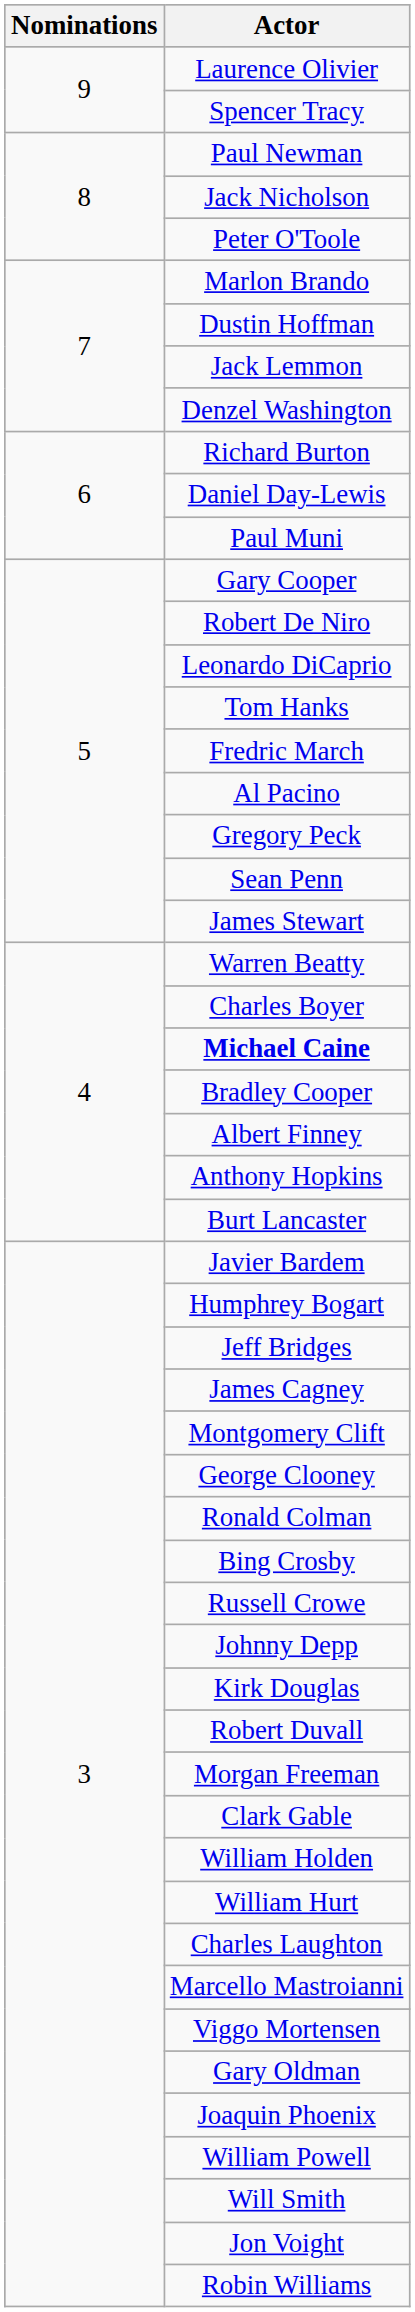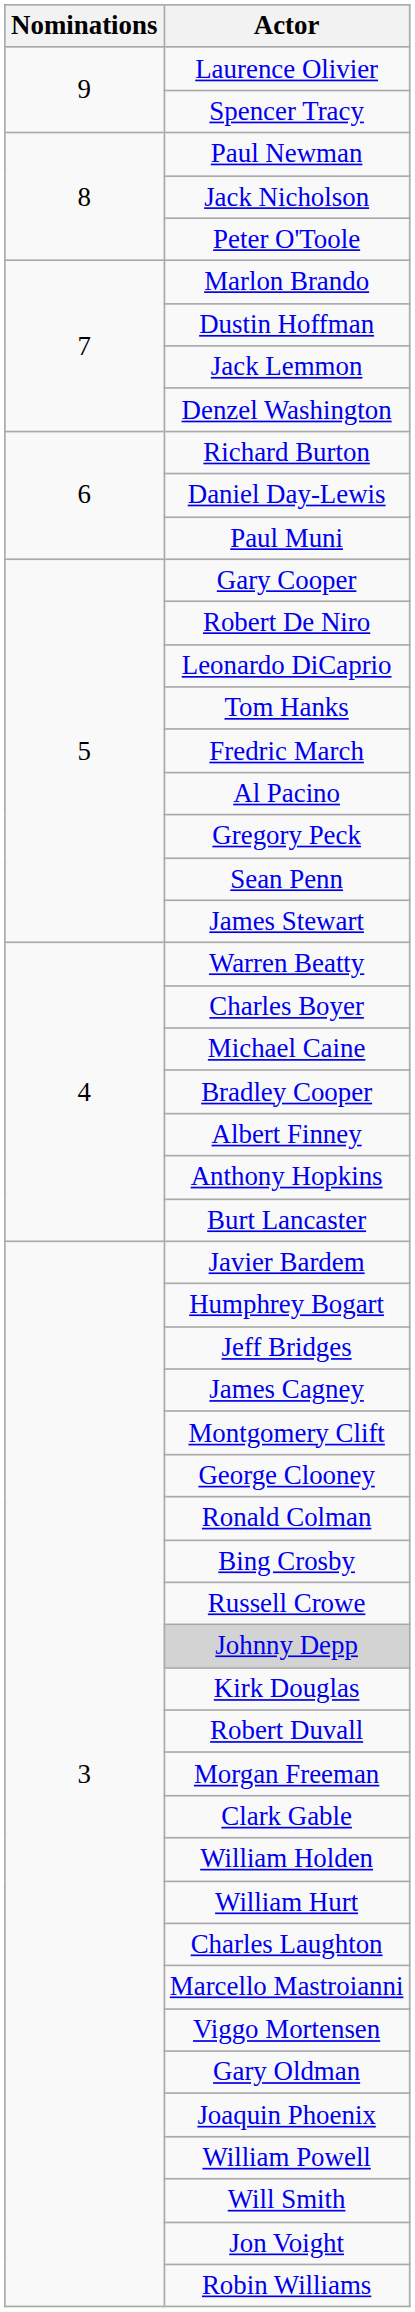(287, 1048) bold -> (287, 1048) normal
(287, 1645) no background -> (287, 1645) lightgrey background
